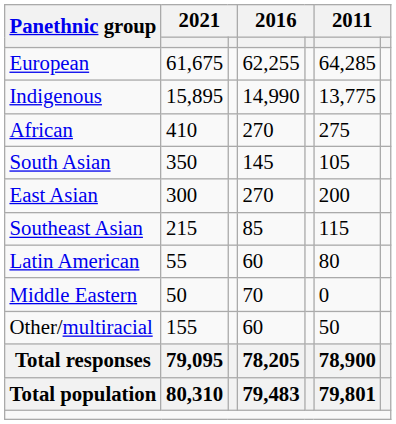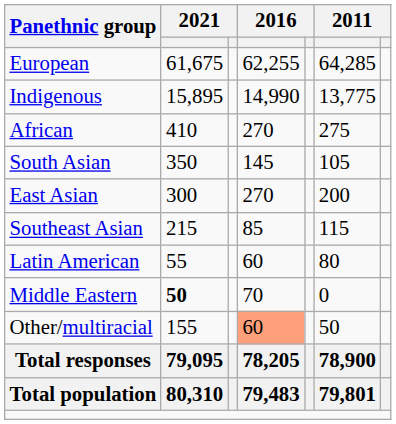(176, 294) normal -> (176, 294) bold
(253, 327) no background -> (253, 327) lightsalmon background
